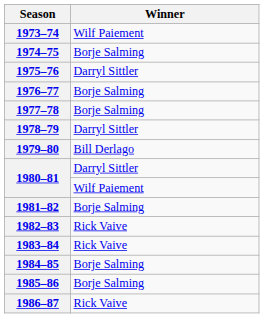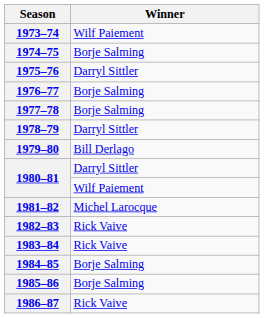(109, 206) Borje Salming -> (115, 206) Michel Larocque
